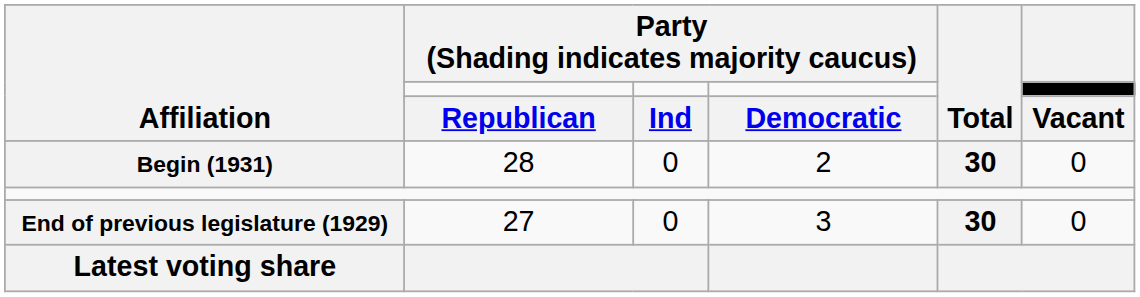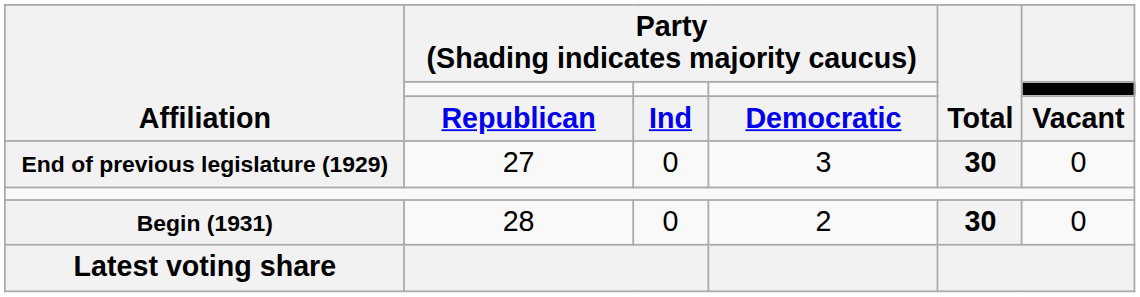rows swapped: (205, 222) <-> (205, 164)
